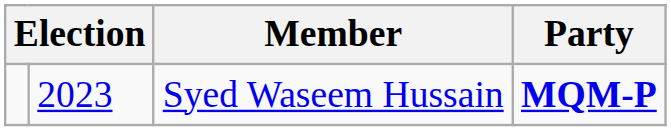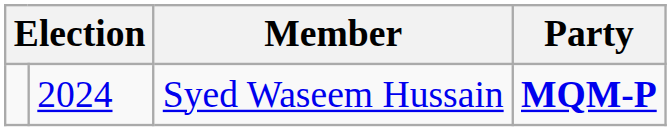(75, 93) 2023 -> (75, 93) 2024
